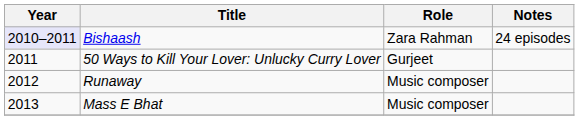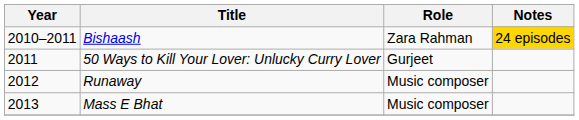(42, 38) lavender background -> (42, 38) no background
(533, 38) no background -> (533, 38) gold background
